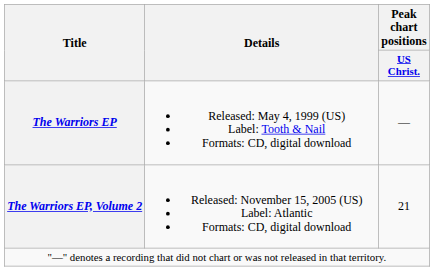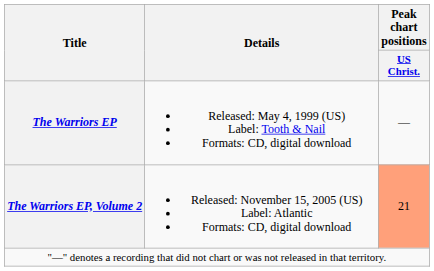(404, 206) no background -> (404, 206) lightsalmon background
